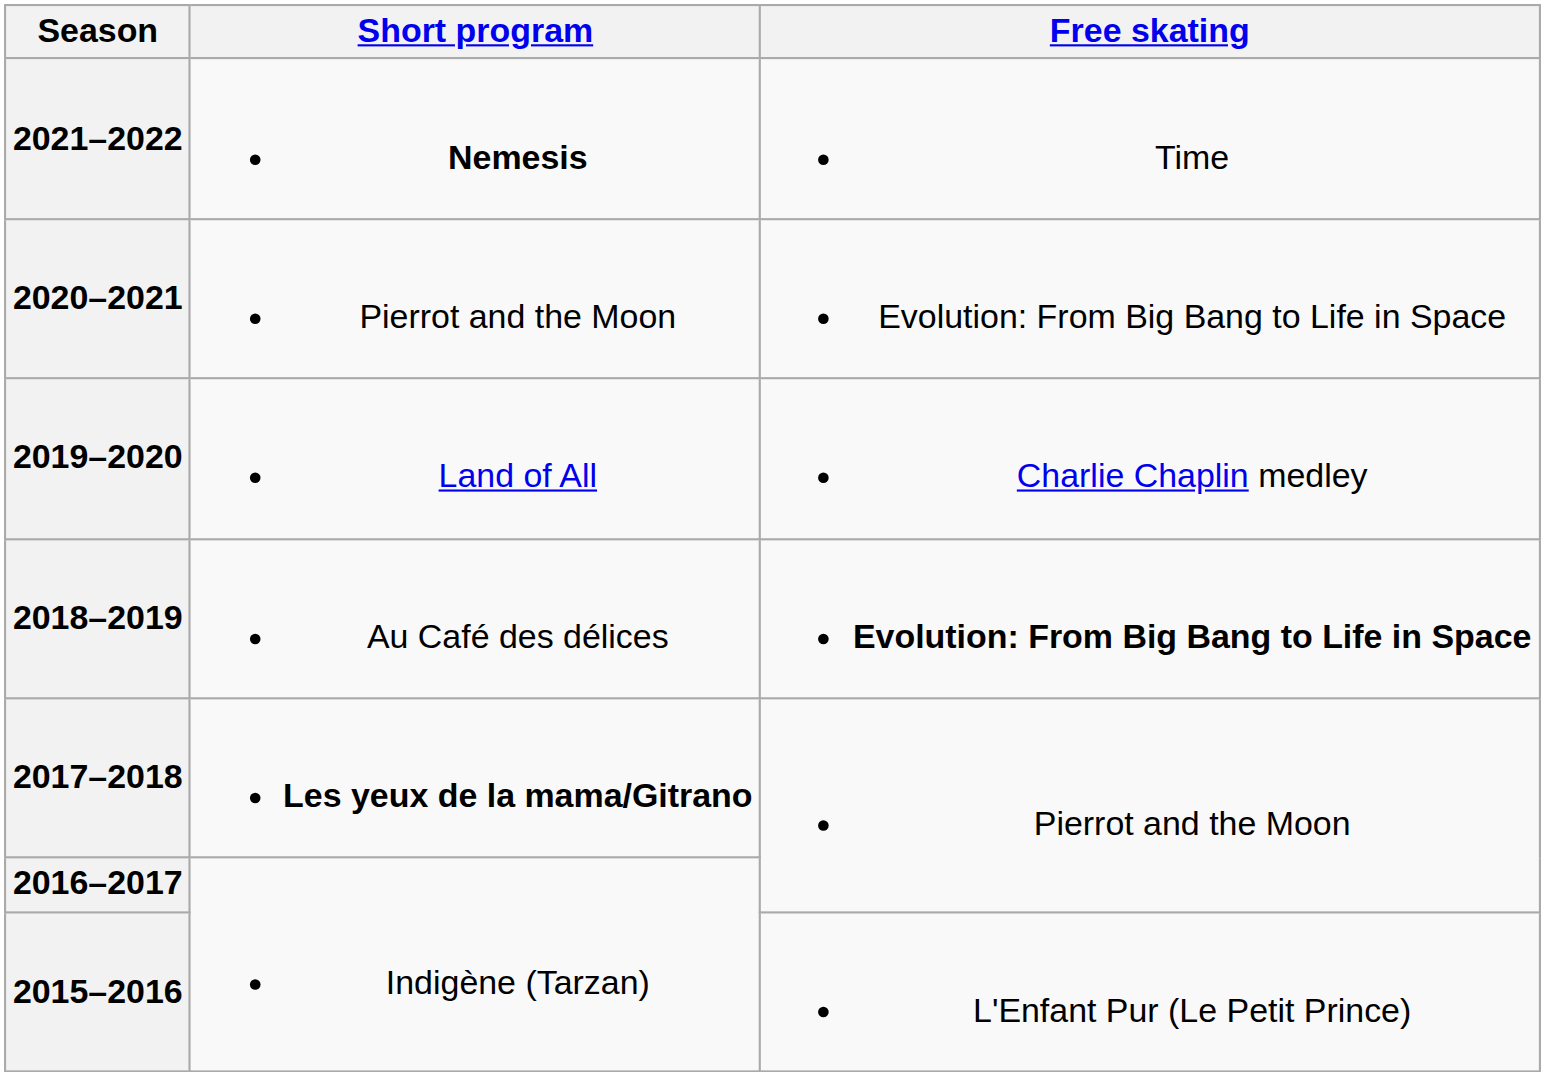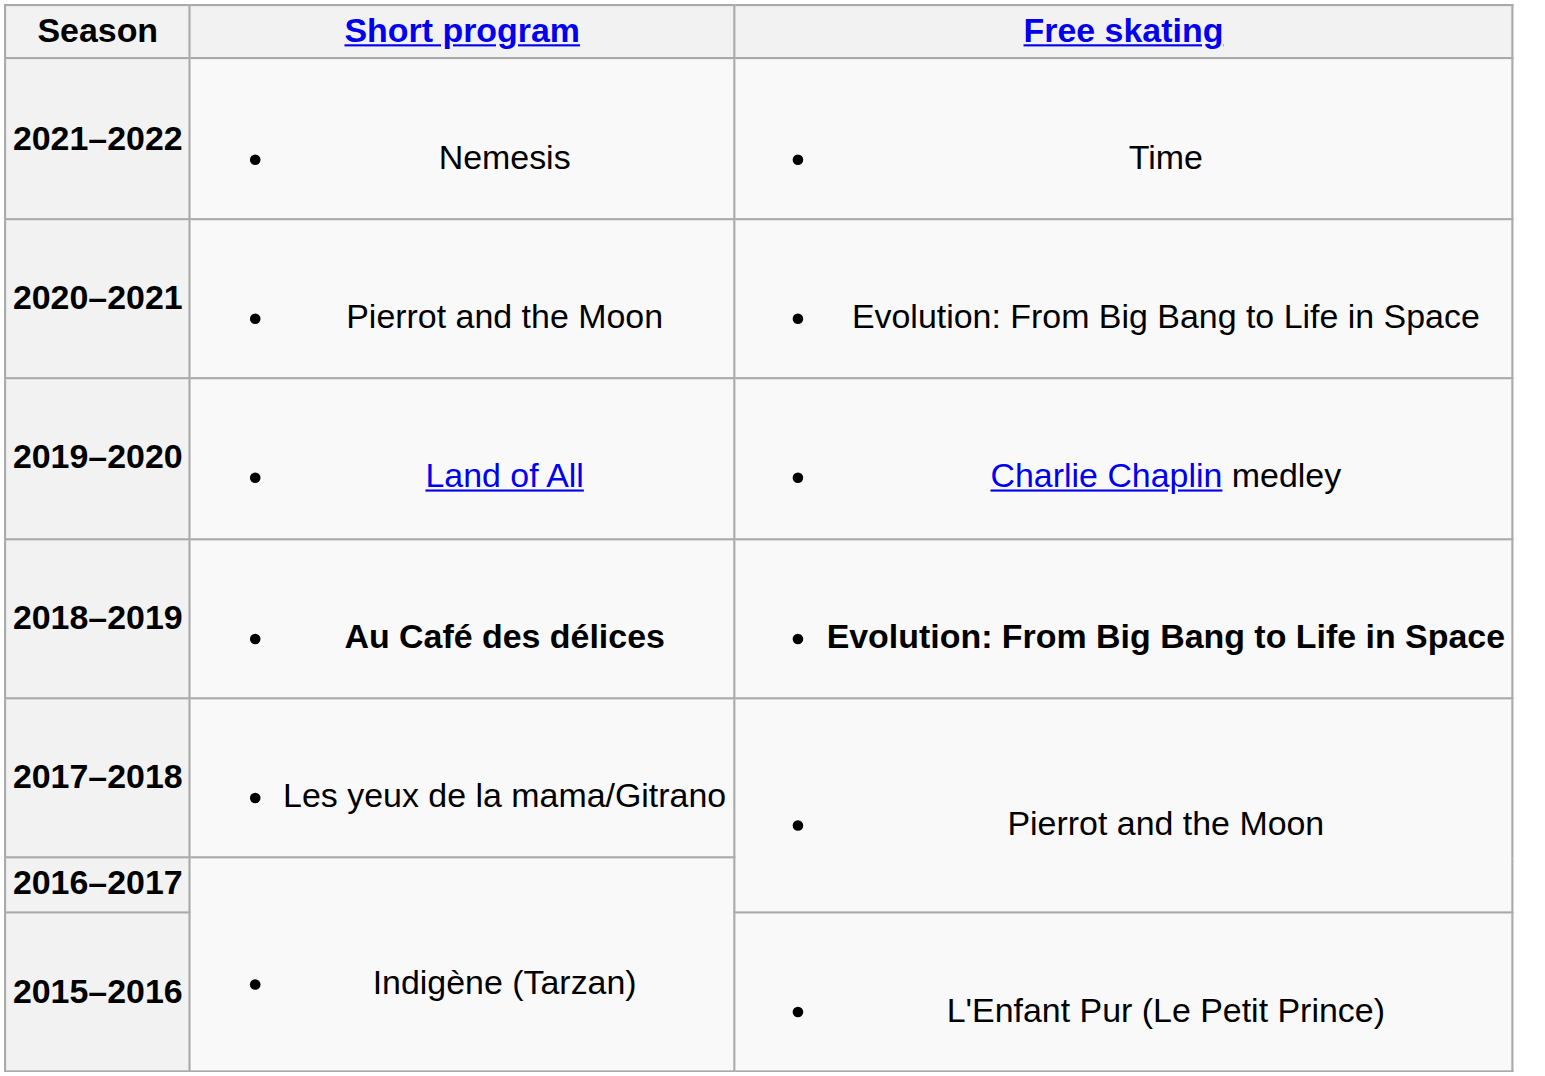(475, 158) bold -> (462, 158) normal
(475, 637) normal -> (462, 637) bold
(475, 797) bold -> (462, 797) normal
